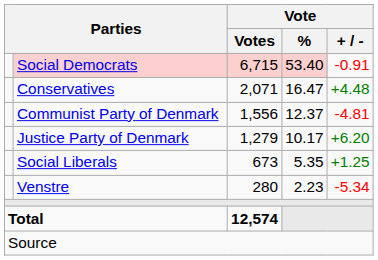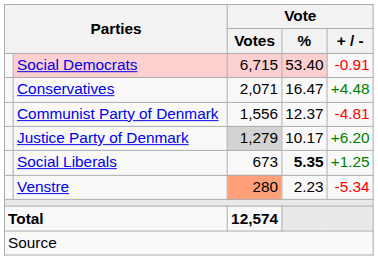(259, 138) no background -> (259, 138) lightgrey background
(309, 162) normal -> (309, 162) bold
(265, 187) no background -> (265, 187) lightsalmon background
